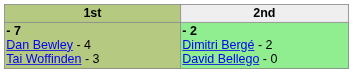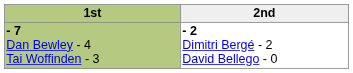(230, 45) lightgreen background -> (230, 45) no background
